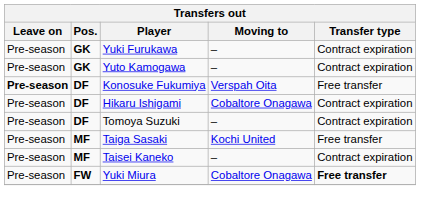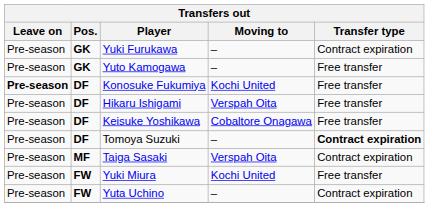(365, 67) Contract expiration -> (350, 67) Free transfer
(244, 85) Verspah Oita -> (243, 85) Kochi United
(261, 103) Cobaltore Onagawa -> (244, 103) Verspah Oita
(365, 103) Contract expiration -> (350, 103) Free transfer
+ row: (151, 121)
(365, 121) normal -> (369, 139) bold
(243, 139) Kochi United -> (244, 157) Verspah Oita
(350, 139) Free transfer -> (365, 157) Contract expiration
- row: (138, 157)
(261, 175) Cobaltore Onagawa -> (243, 175) Kochi United
(352, 175) bold -> (350, 175) normal
+ row: (133, 193)
